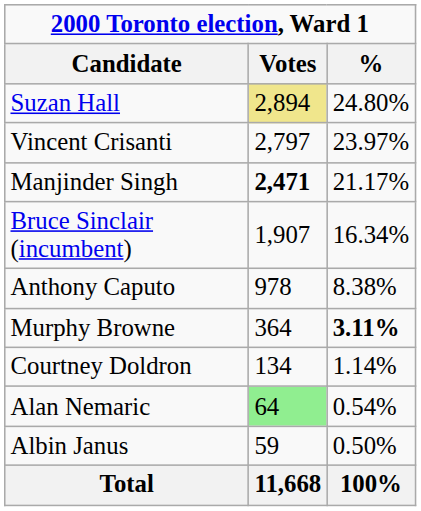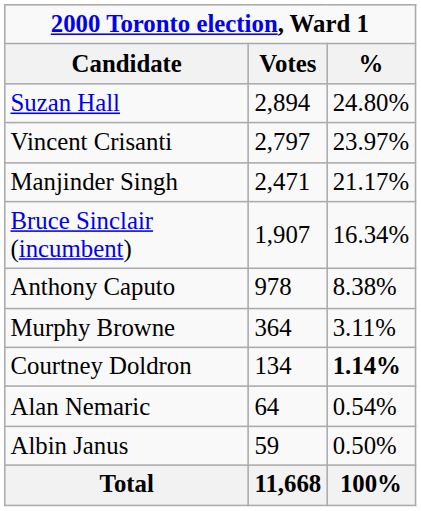(282, 102) khaki background -> (282, 102) no background
(282, 181) bold -> (282, 181) normal
(366, 327) bold -> (364, 327) normal
(365, 366) normal -> (367, 366) bold
(267, 406) lightgreen background -> (267, 406) no background
